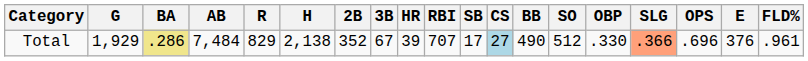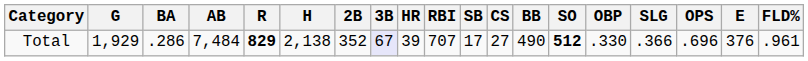(166, 43) khaki background -> (166, 43) no background
(262, 43) normal -> (262, 43) bold
(384, 43) no background -> (384, 43) lavender background
(500, 43) lightblue background -> (500, 43) no background
(567, 43) normal -> (567, 43) bold
(654, 43) lightsalmon background -> (654, 43) no background
